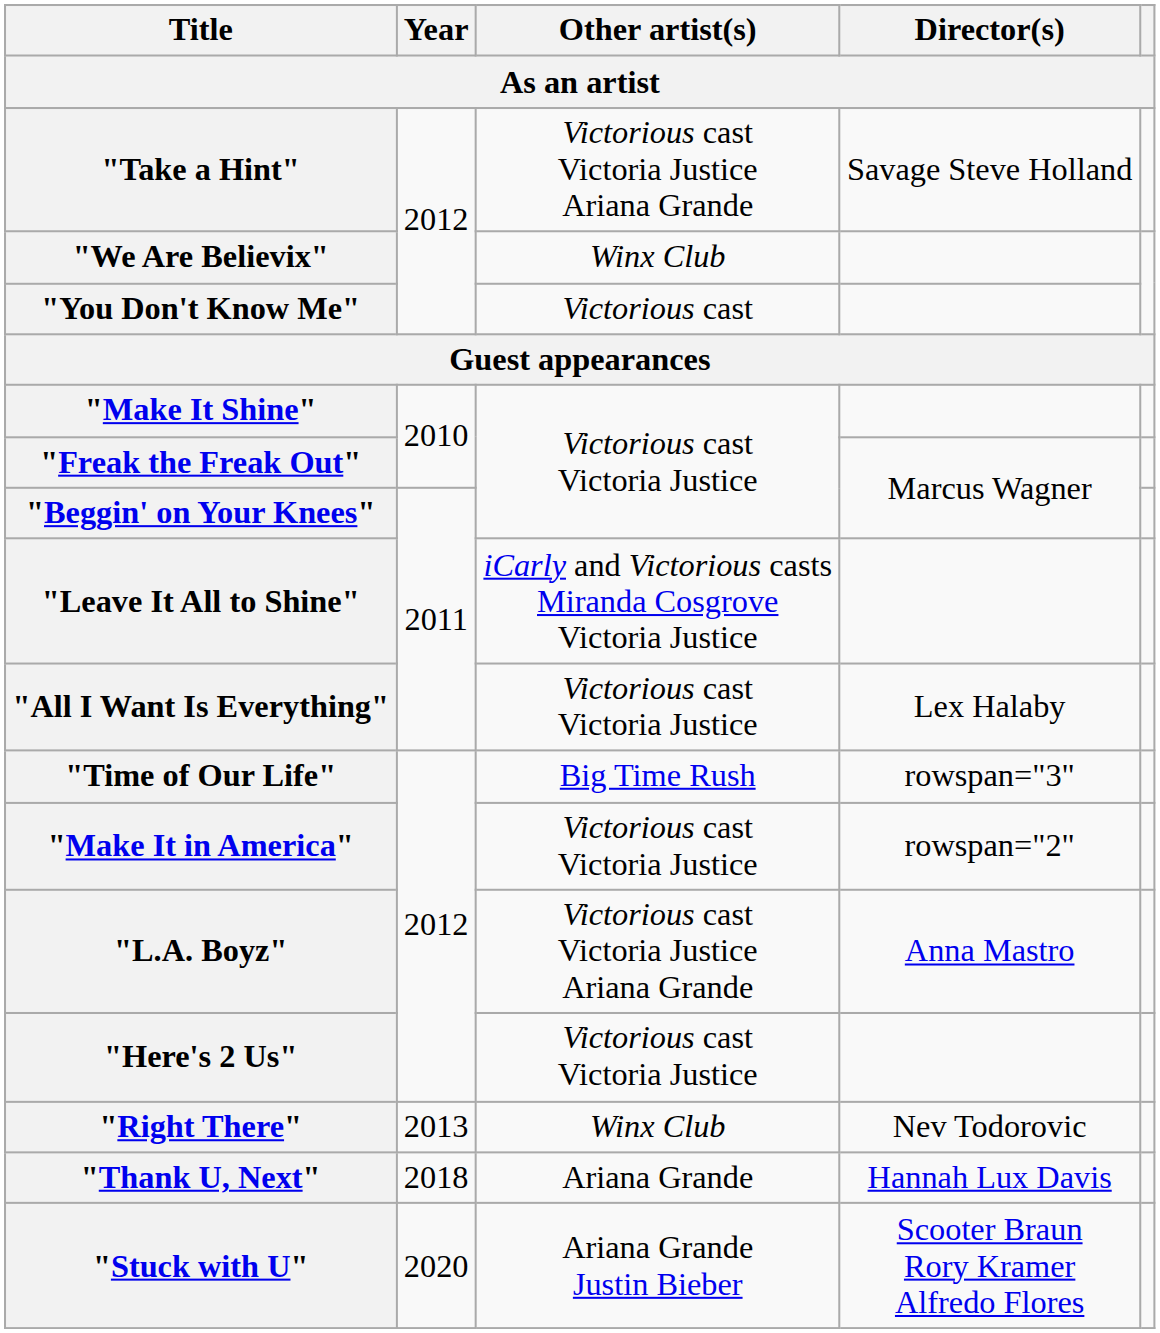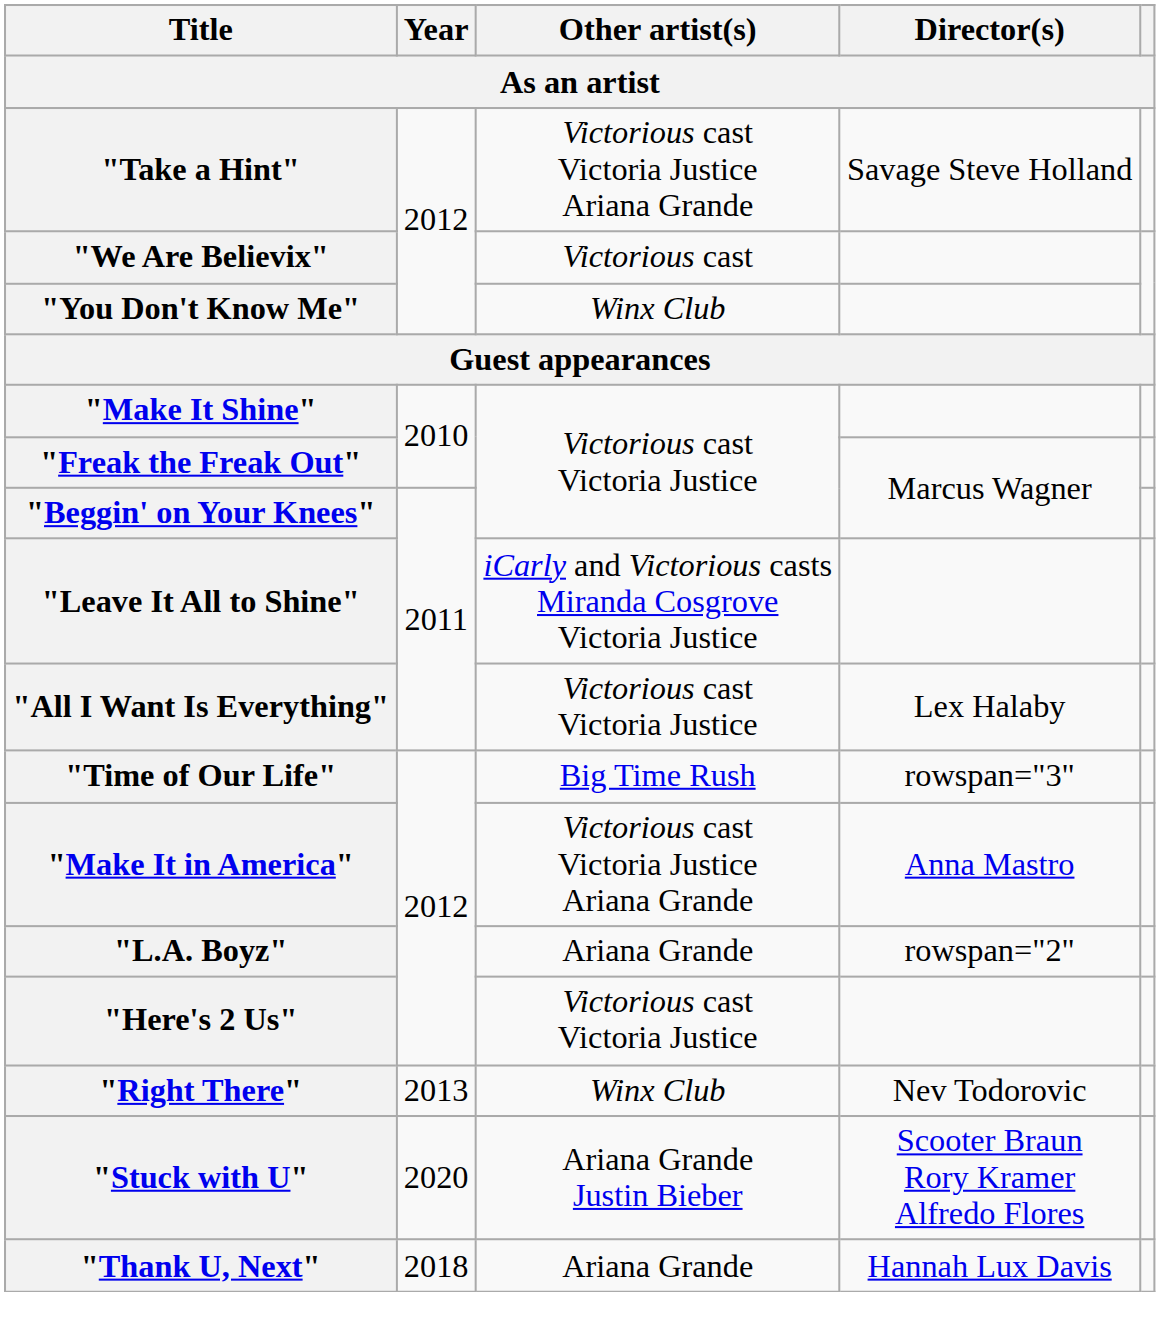(658, 256) Winx Club -> (658, 256) Victorious cast
(658, 307) Victorious cast -> (658, 307) Winx Club
(658, 845) Victorious cast Victoria Justice -> (658, 863) Victorious cast Victoria Justice Ariana Grande
(990, 845) rowspan="2" -> (990, 863) Anna Mastro
(658, 950) Victorious cast Victoria Justice Ariana Grande -> (658, 950) Ariana Grande
(990, 950) Anna Mastro -> (990, 950) rowspan="2"
rows swapped: (201, 1177) <-> (201, 1265)
